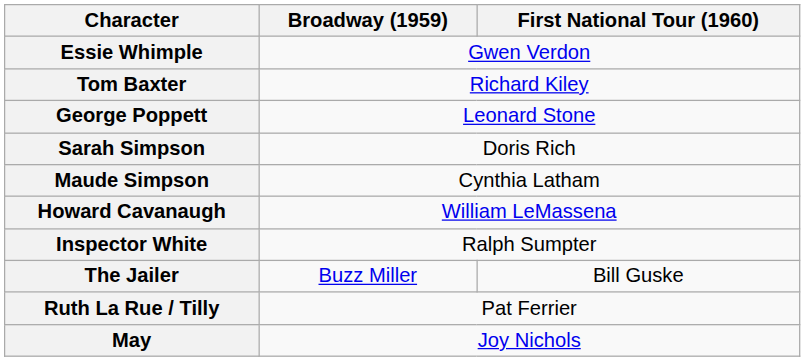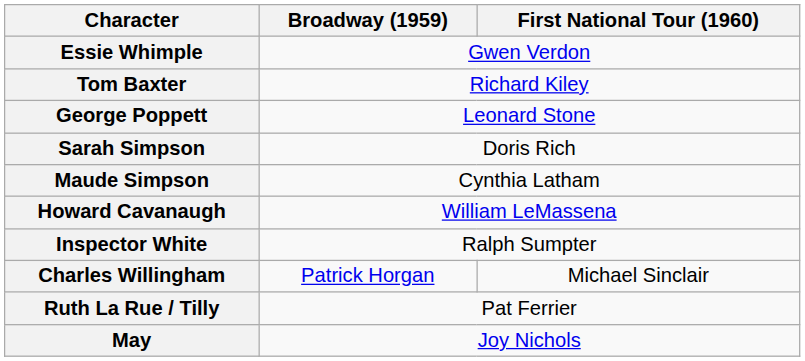+ row: (132, 276)
- row: (132, 276)
